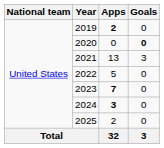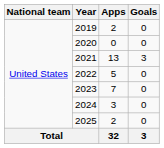(113, 27) bold -> (113, 27) normal
(144, 43) bold -> (144, 43) normal
(113, 89) bold -> (113, 89) normal
(113, 105) bold -> (113, 105) normal
